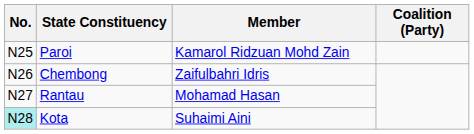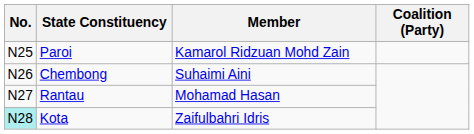(222, 74) Zaifulbahri Idris -> (213, 74) Suhaimi Aini
(213, 118) Suhaimi Aini -> (222, 118) Zaifulbahri Idris
